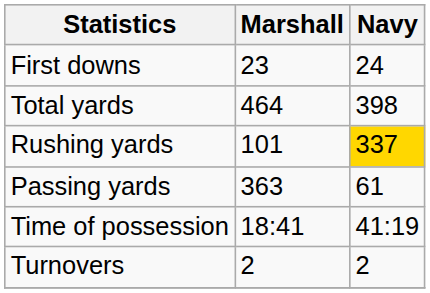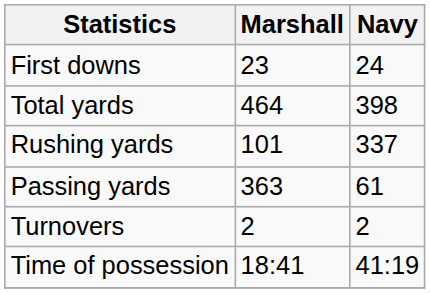(377, 145) gold background -> (377, 145) no background
rows swapped: (67, 266) <-> (120, 226)
